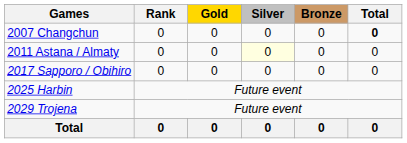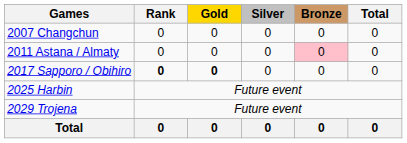(375, 33) bold -> (375, 33) normal
(268, 52) lightyellow background -> (268, 52) no background
(321, 52) no background -> (321, 52) pink background
(161, 71) normal -> (161, 71) bold
(214, 71) normal -> (214, 71) bold
